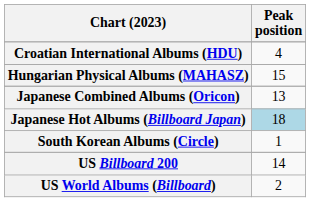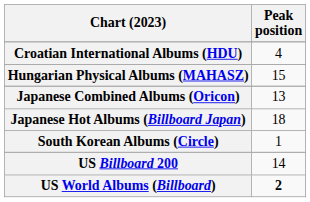(279, 119) lightblue background -> (279, 119) no background
(279, 185) normal -> (279, 185) bold
